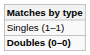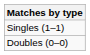(39, 43) bold -> (37, 43) normal
